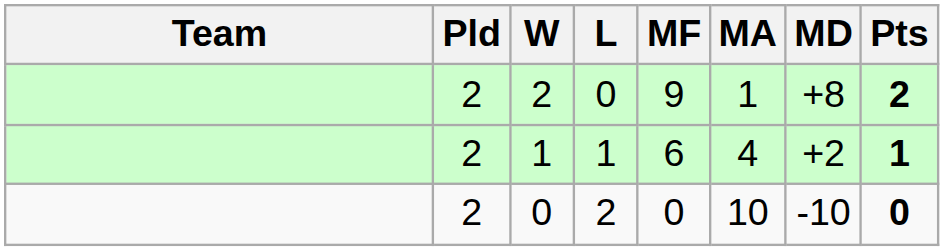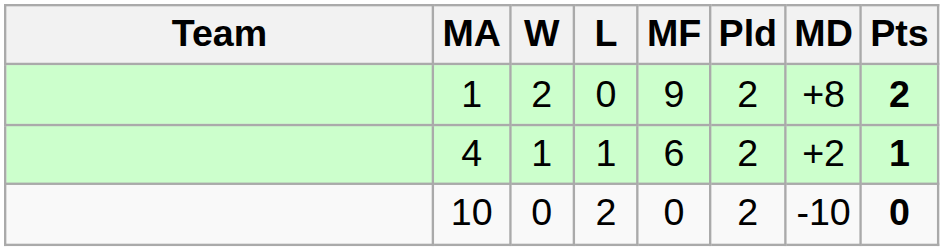columns swapped: (472, 34) <-> (748, 34)
